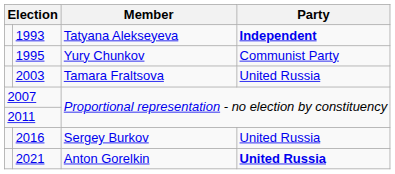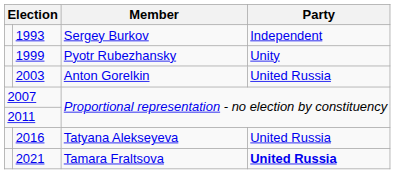(121, 35) Tatyana Alekseyeva -> (106, 35) Sergey Burkov
(278, 35) bold -> (286, 35) normal
- row: (30, 55)
+ row: (30, 55)
(114, 76) Tamara Fraltsova -> (107, 76) Anton Gorelkin
(106, 138) Sergey Burkov -> (121, 138) Tatyana Alekseyeva
(107, 158) Anton Gorelkin -> (114, 158) Tamara Fraltsova
